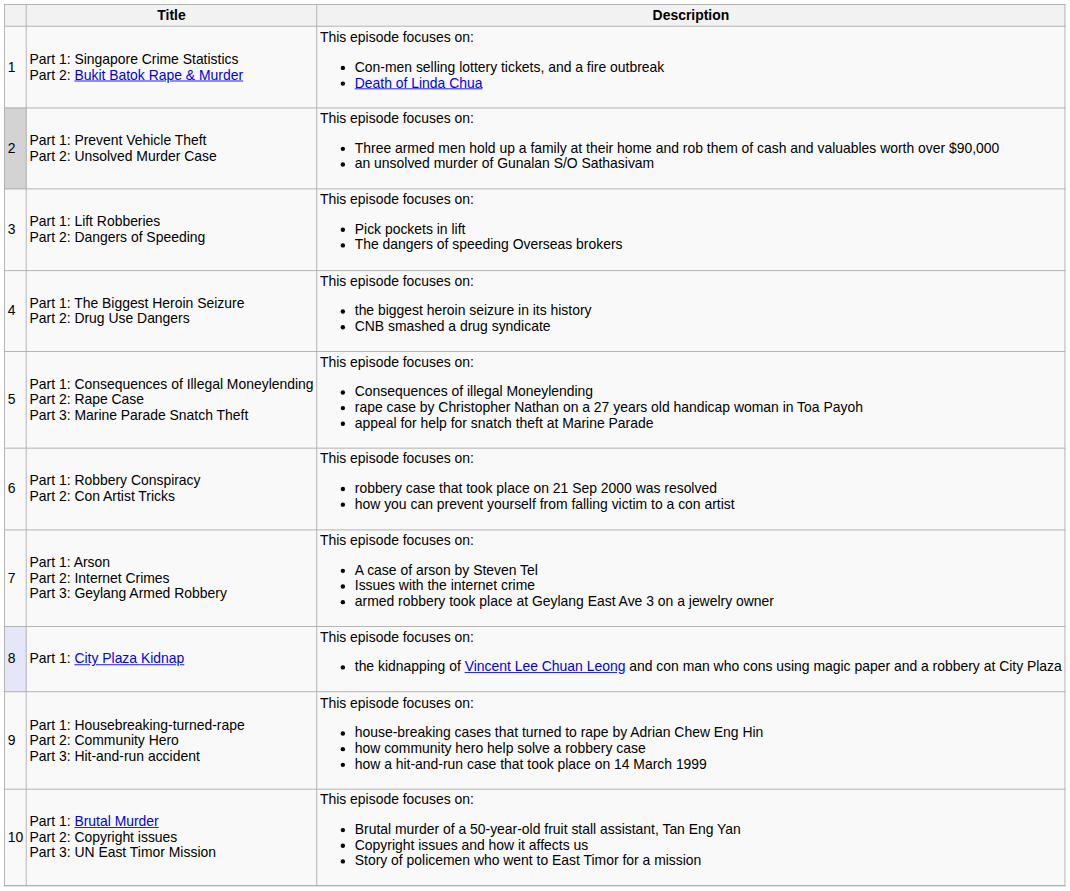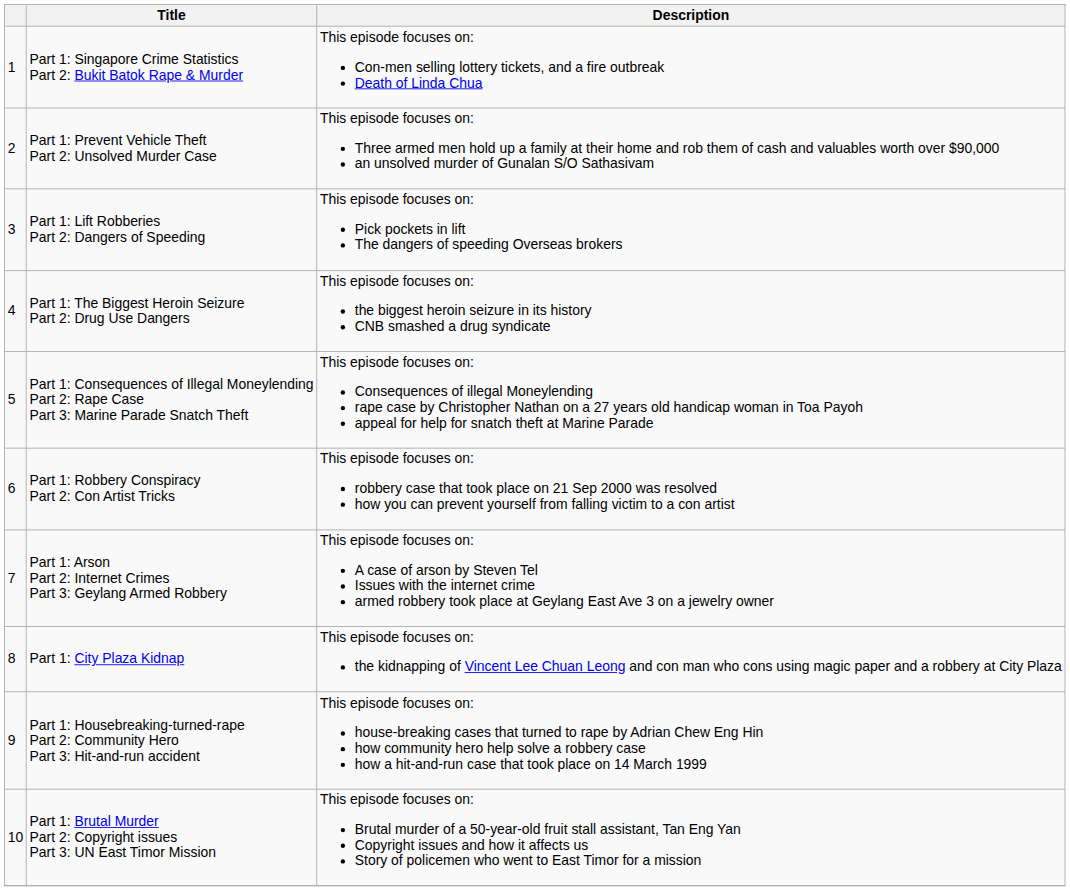(12, 148) lightgrey background -> (12, 148) no background
(12, 659) lavender background -> (12, 659) no background
